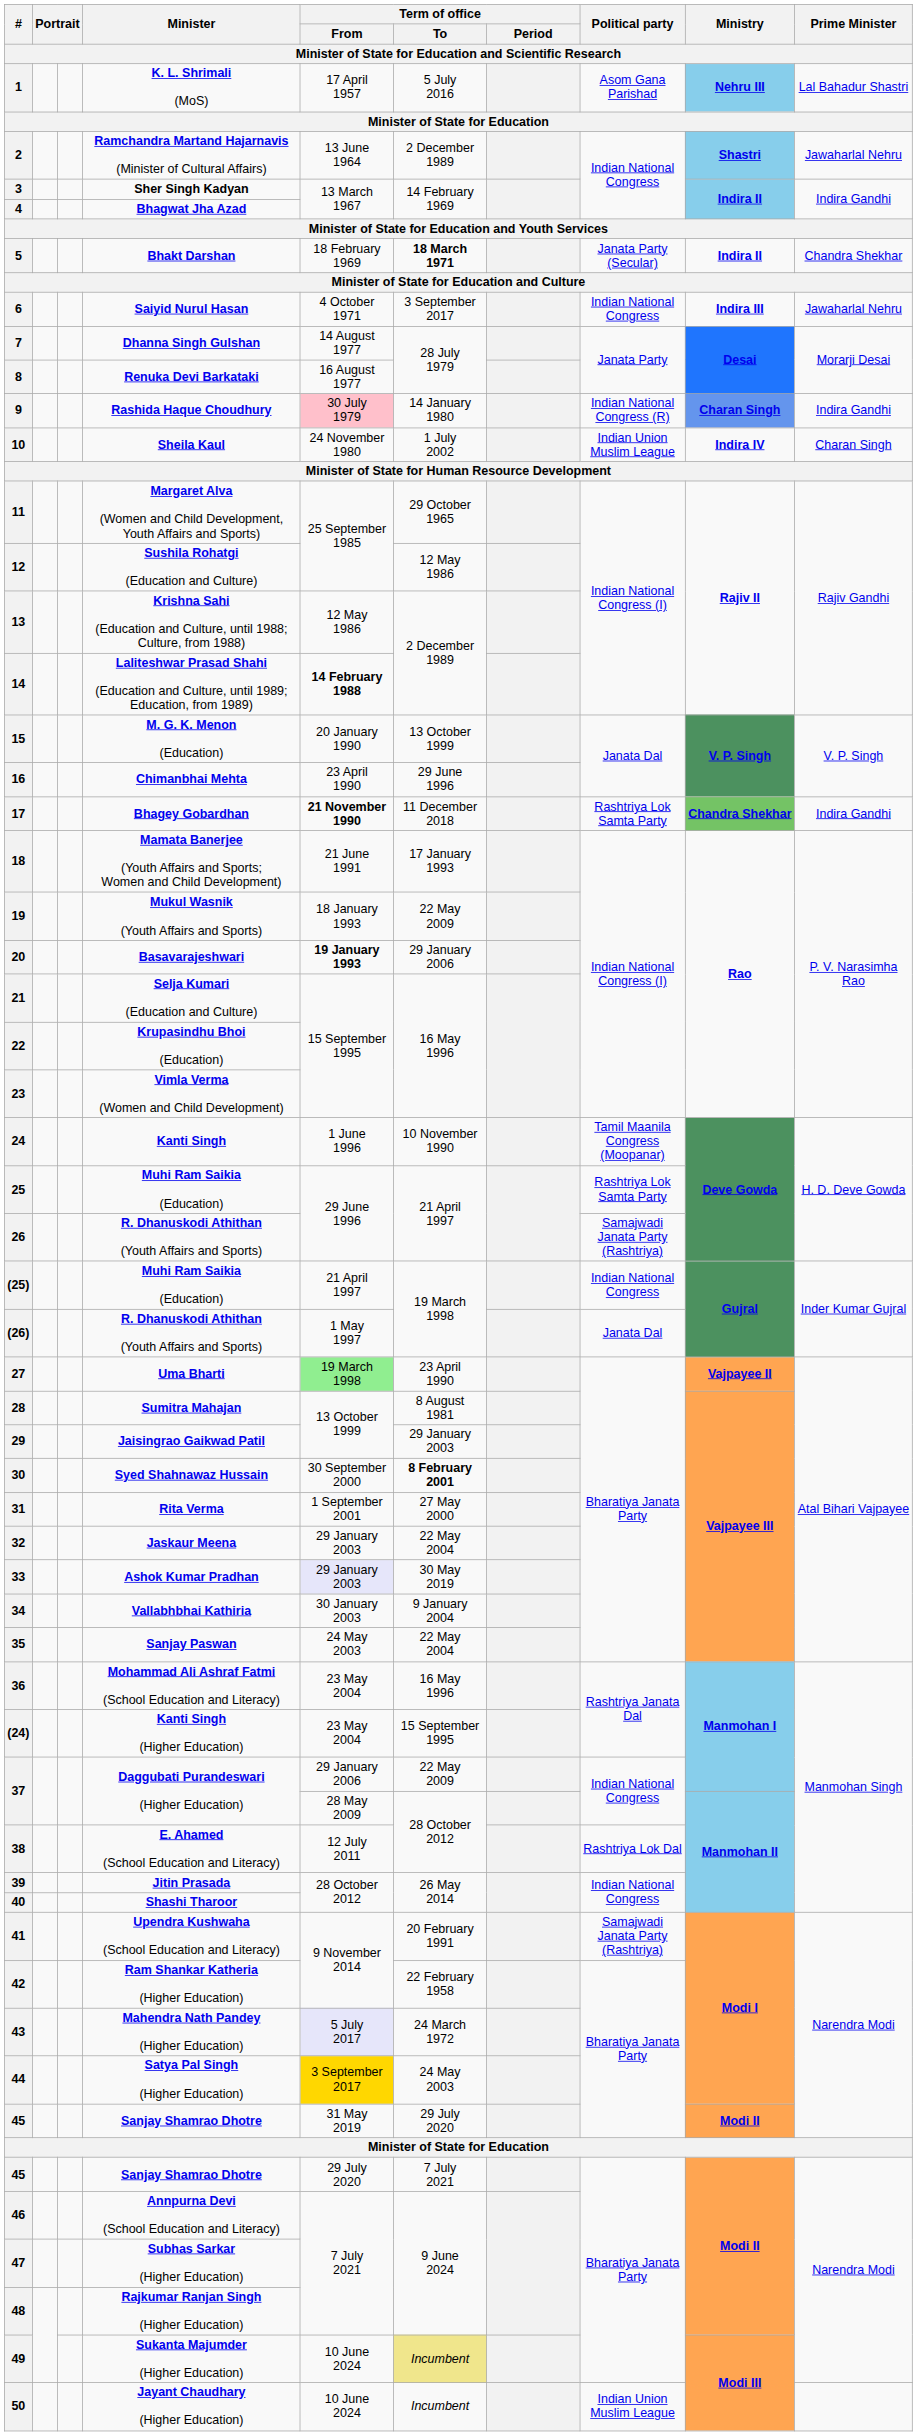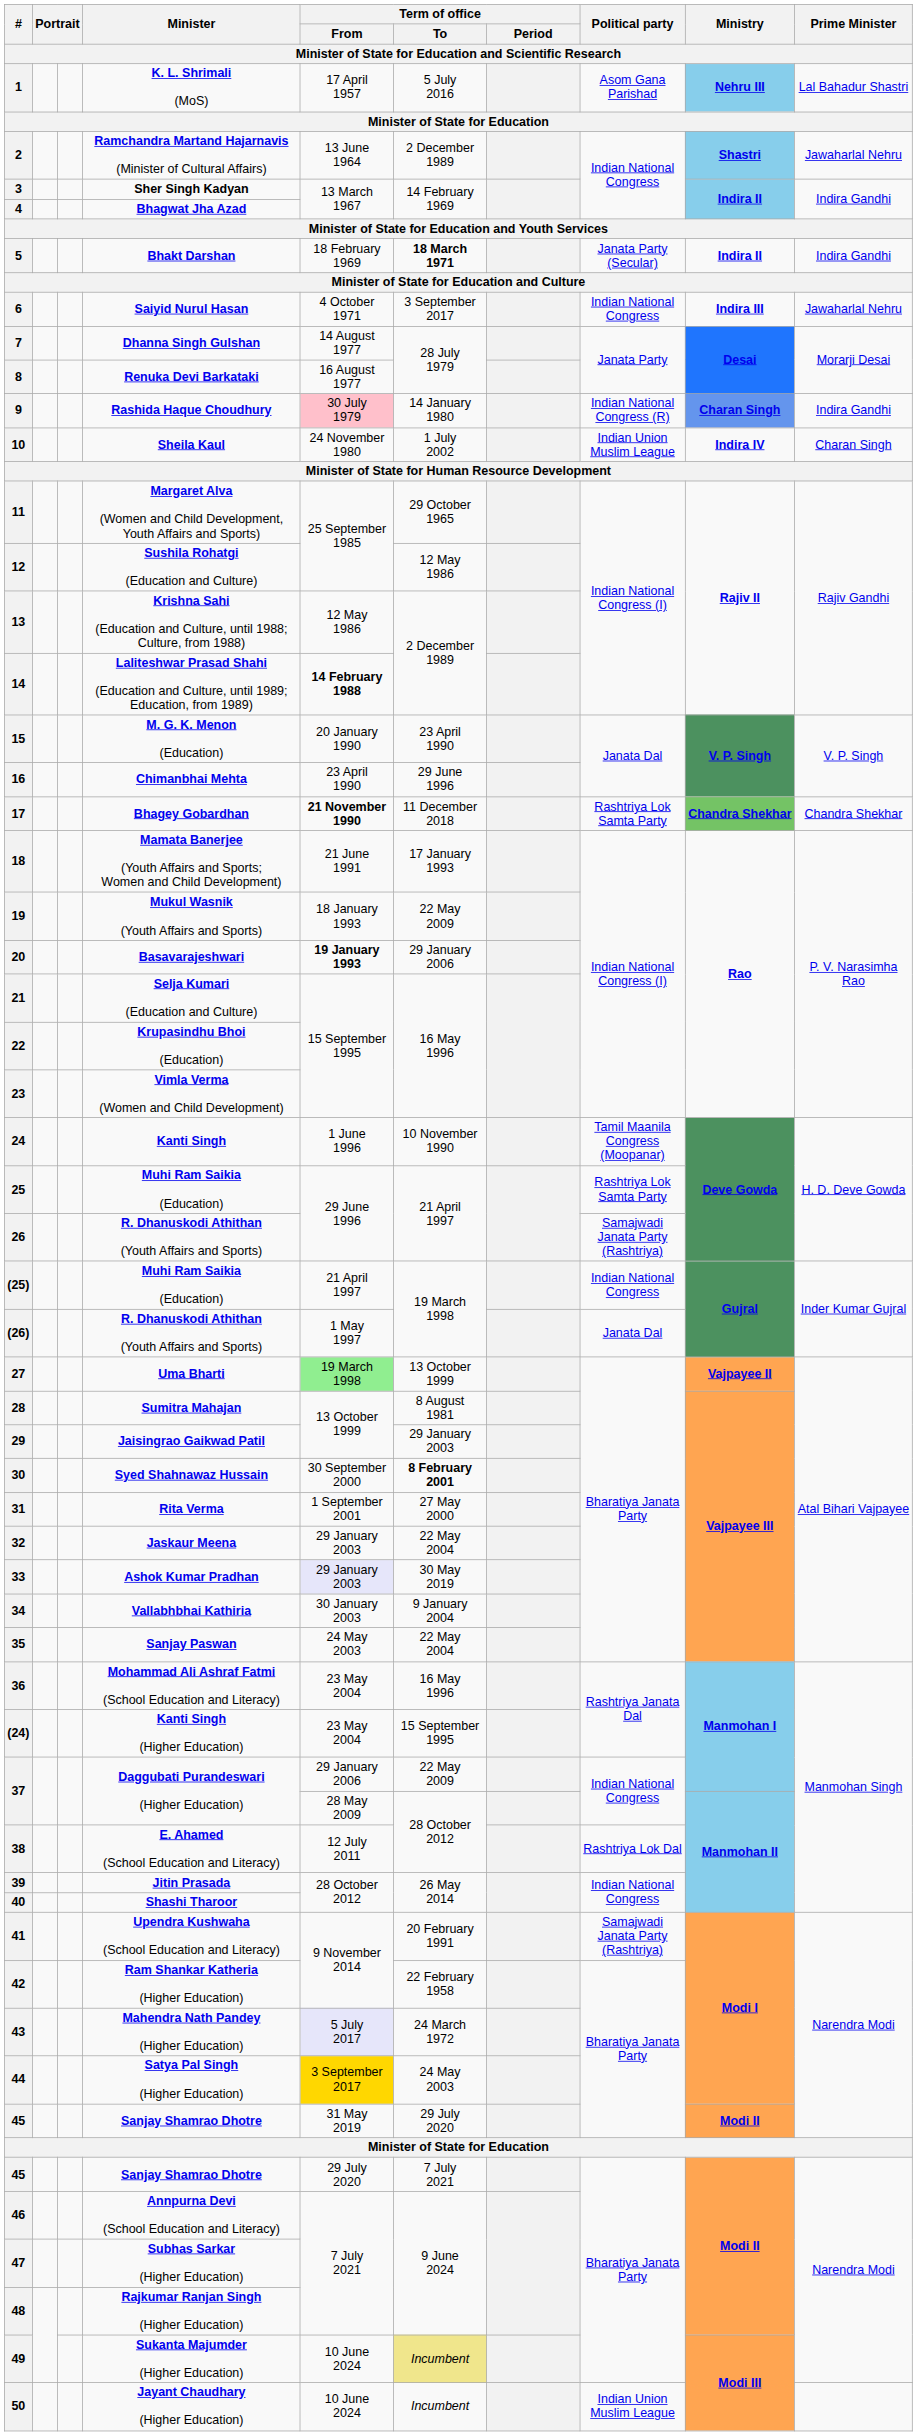(853, 255) Chandra Shekhar -> (853, 255) Indira Gandhi
(440, 738) 13 October 1999 -> (440, 738) 23 April 1990
(853, 813) Indira Gandhi -> (853, 813) Chandra Shekhar
(440, 1374) 23 April 1990 -> (440, 1374) 13 October 1999
